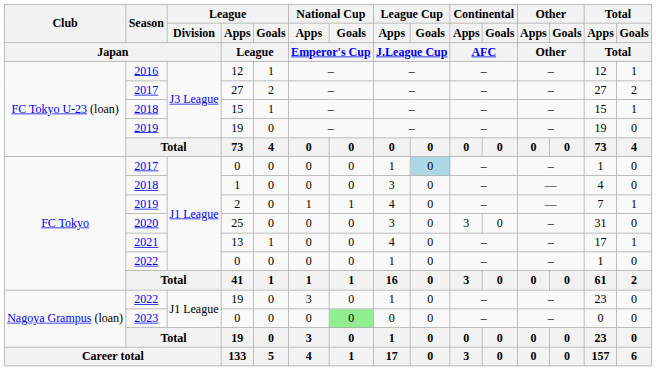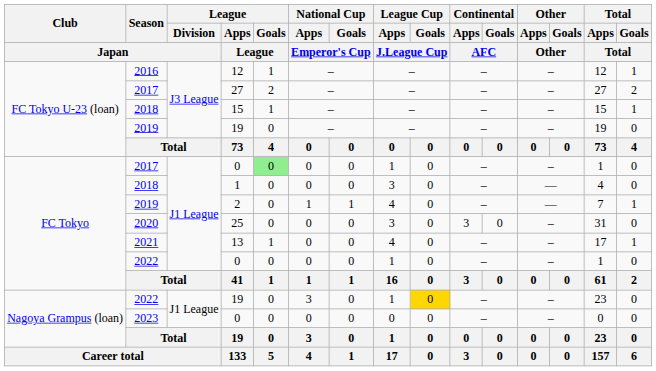(271, 166) no background -> (271, 166) lightgreen background
(430, 166) lightblue background -> (430, 166) no background
(430, 299) no background -> (430, 299) gold background
(351, 318) lightgreen background -> (351, 318) no background
